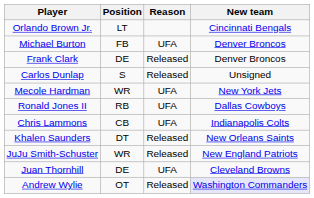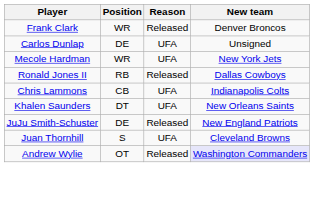- row: (52, 28)
- row: (52, 43)
(122, 59) DE -> (122, 28) WR
(122, 75) S -> (122, 43) DE
(167, 75) Released -> (167, 43) UFA
(167, 106) UFA -> (167, 75) Released
(167, 138) Released -> (167, 106) UFA
(122, 153) WR -> (122, 122) DE
(122, 169) DE -> (122, 138) S
